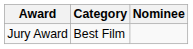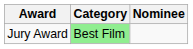(99, 33) no background -> (99, 33) lightgreen background
